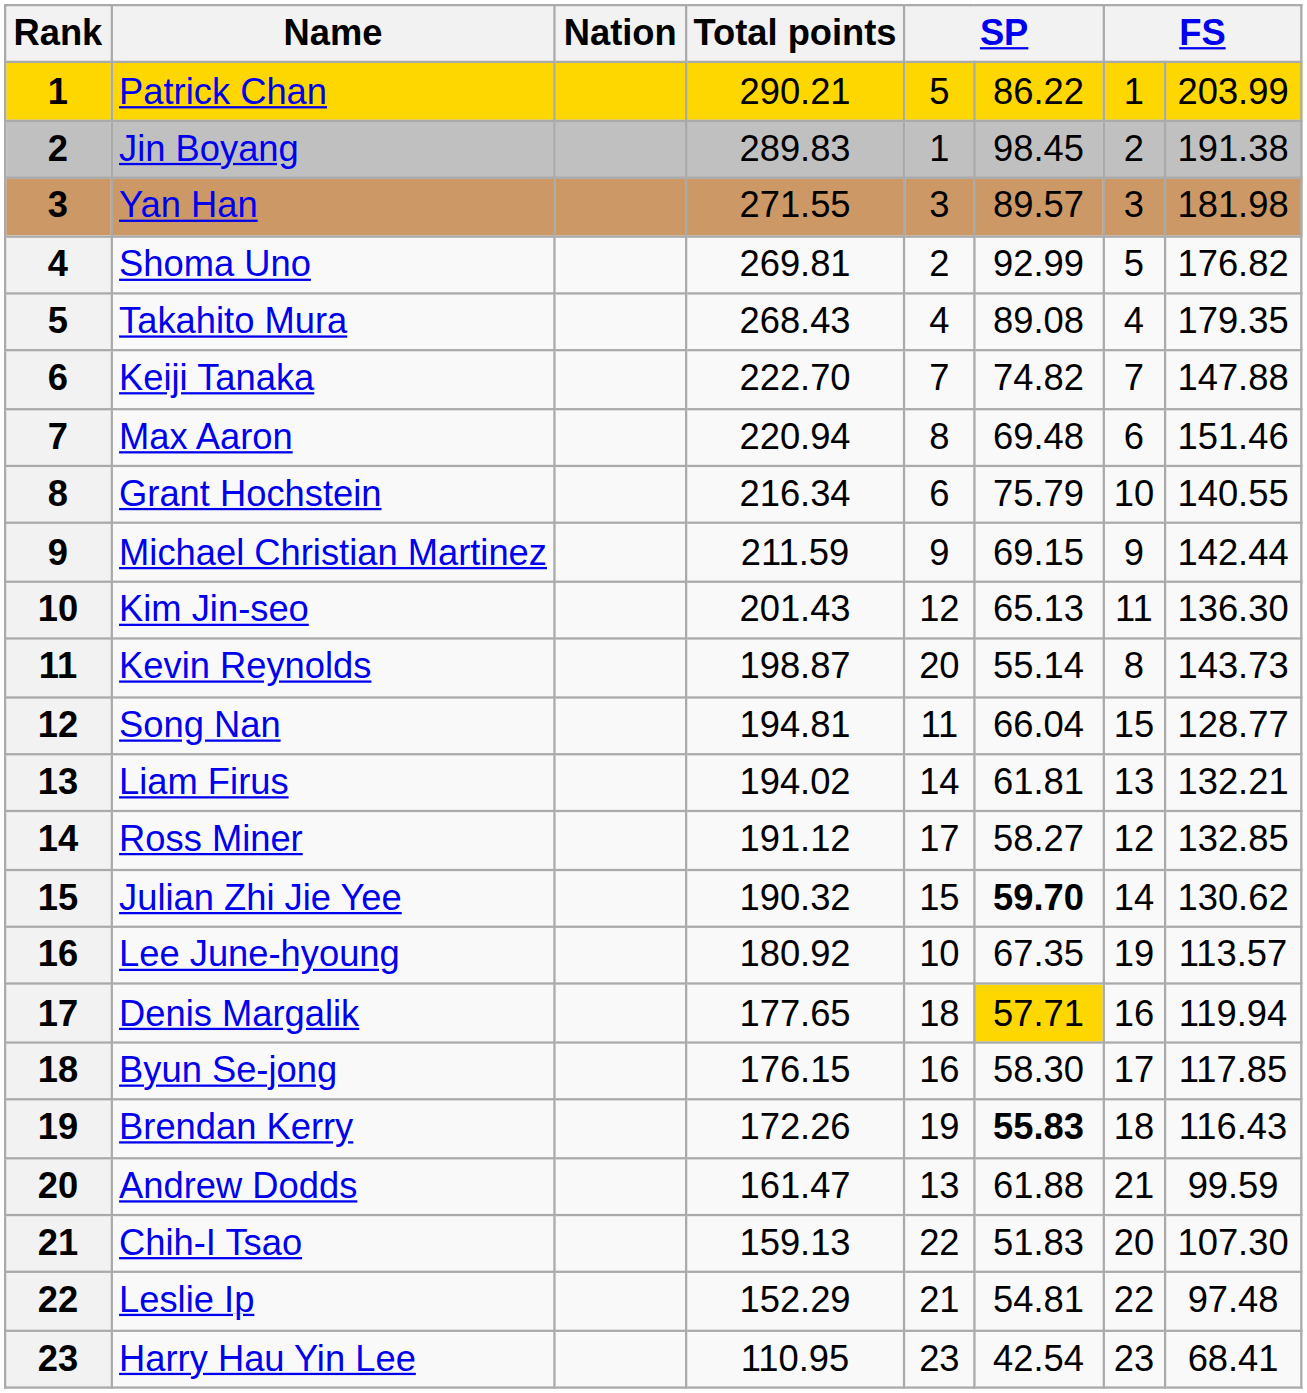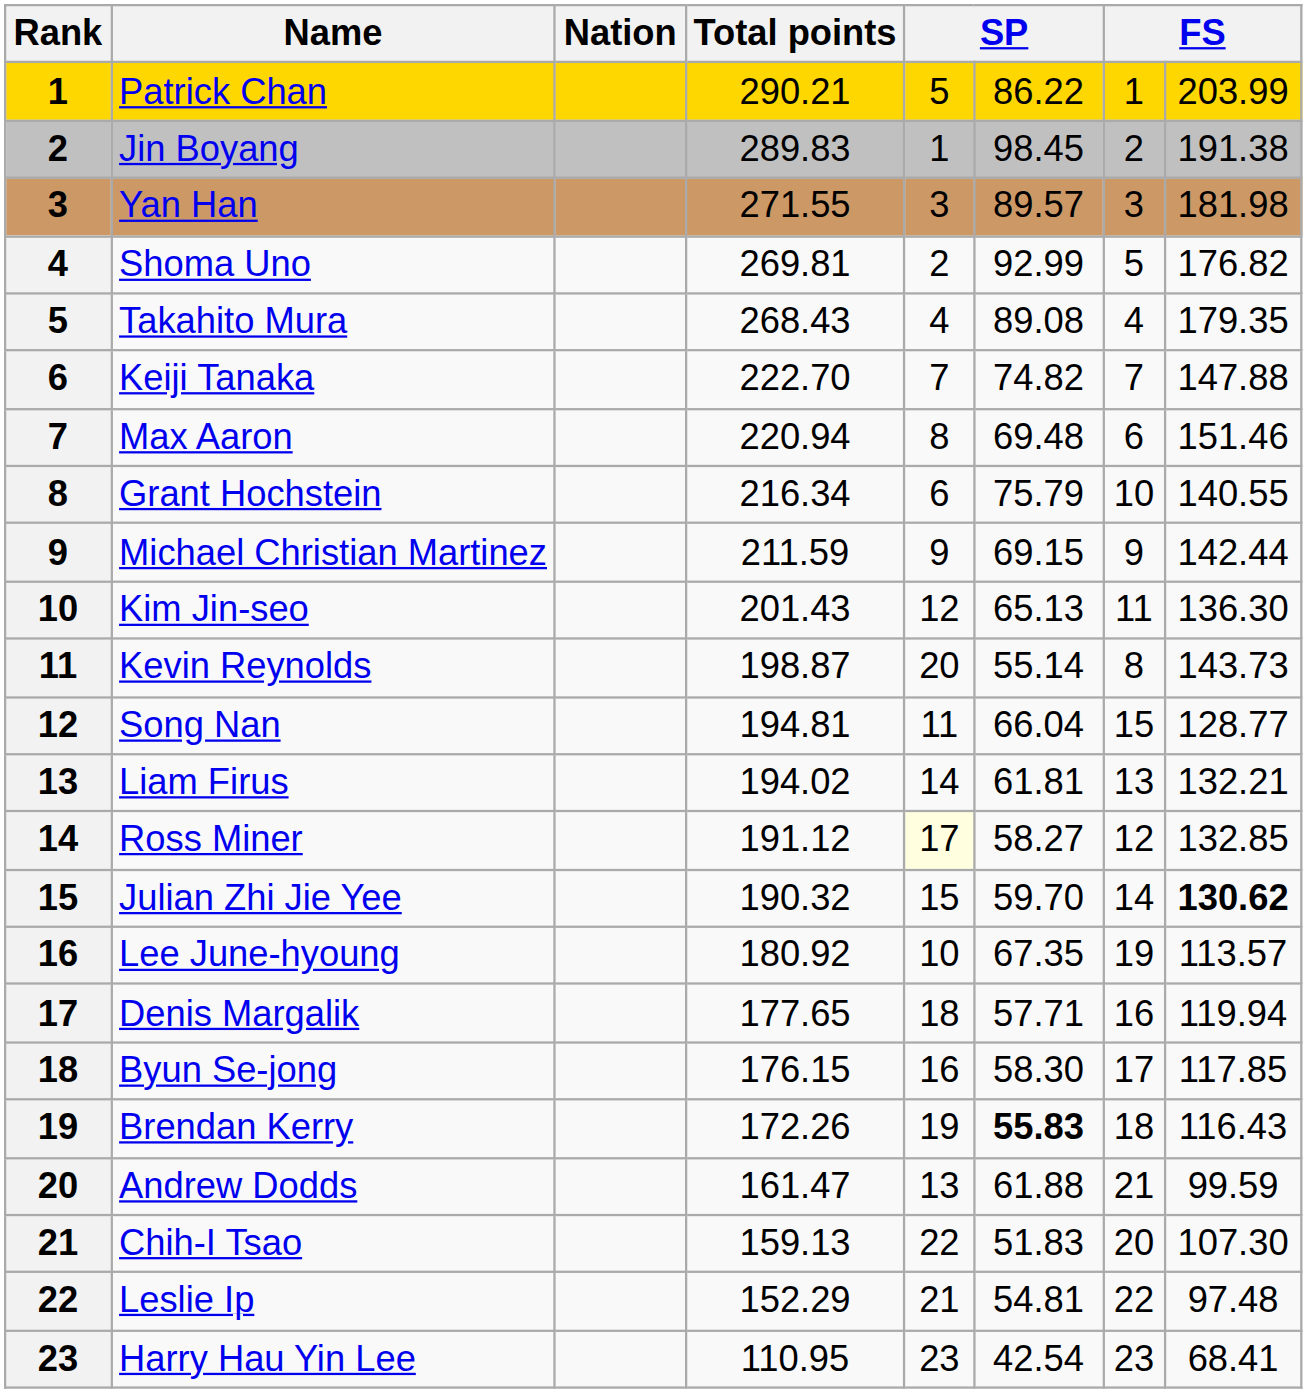(939, 839) no background -> (939, 839) lightyellow background
(1038, 897) bold -> (1038, 897) normal
(1233, 897) normal -> (1233, 897) bold
(1038, 1012) gold background -> (1038, 1012) no background
